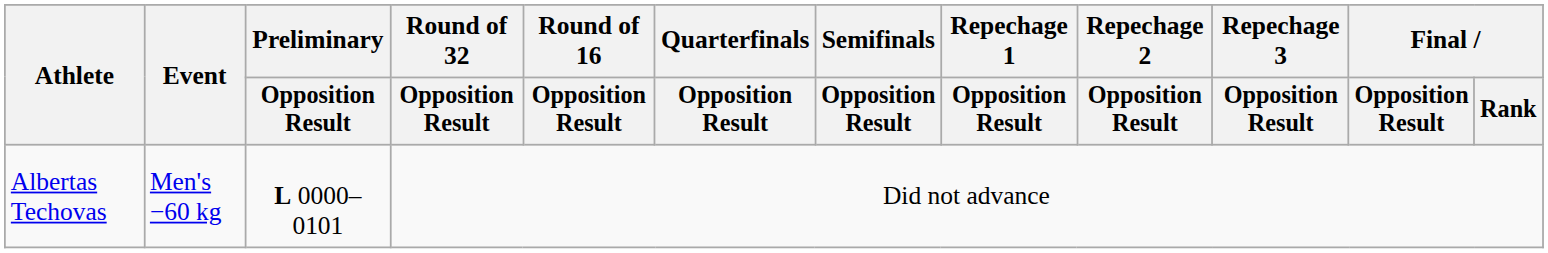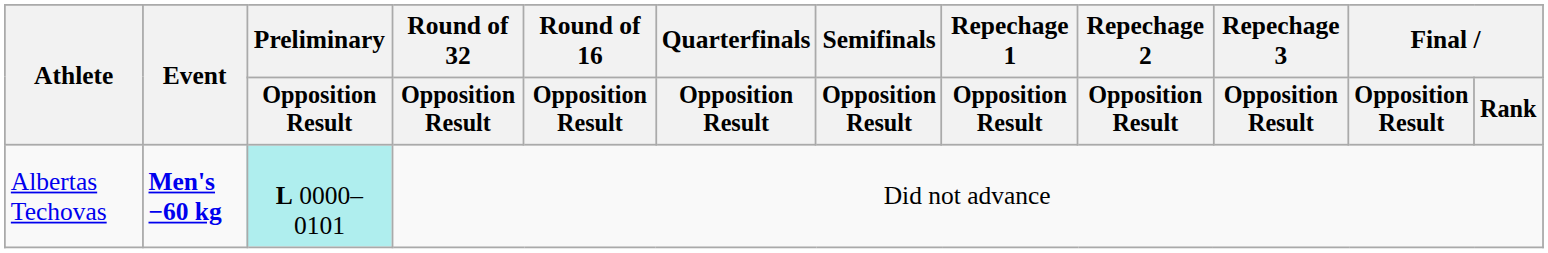(186, 196) normal -> (185, 196) bold
(318, 211) no background -> (319, 211) paleturquoise background
